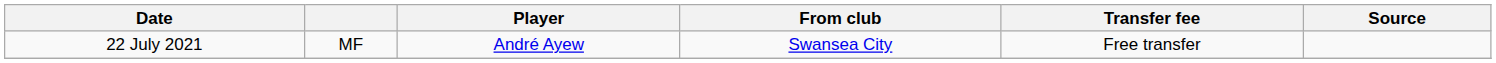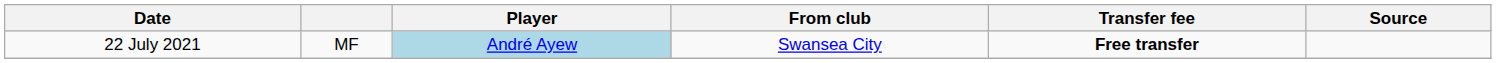(539, 44) no background -> (532, 44) lightblue background
(1152, 44) normal -> (1147, 44) bold
